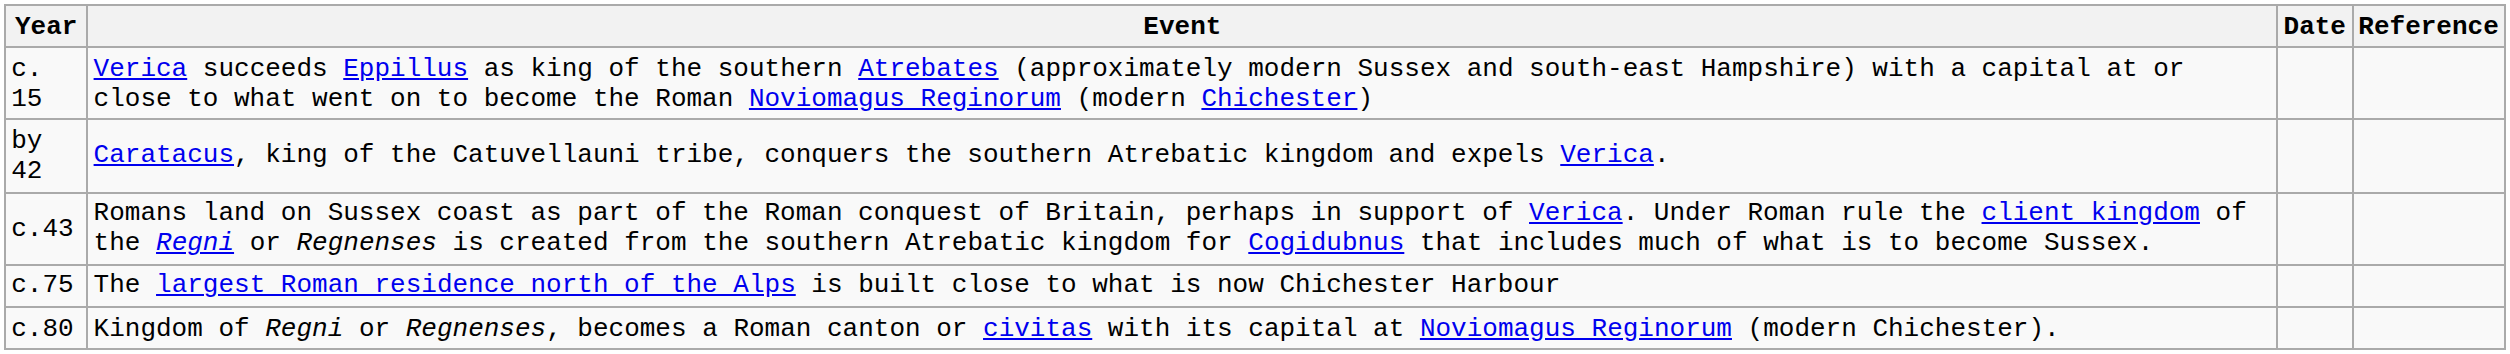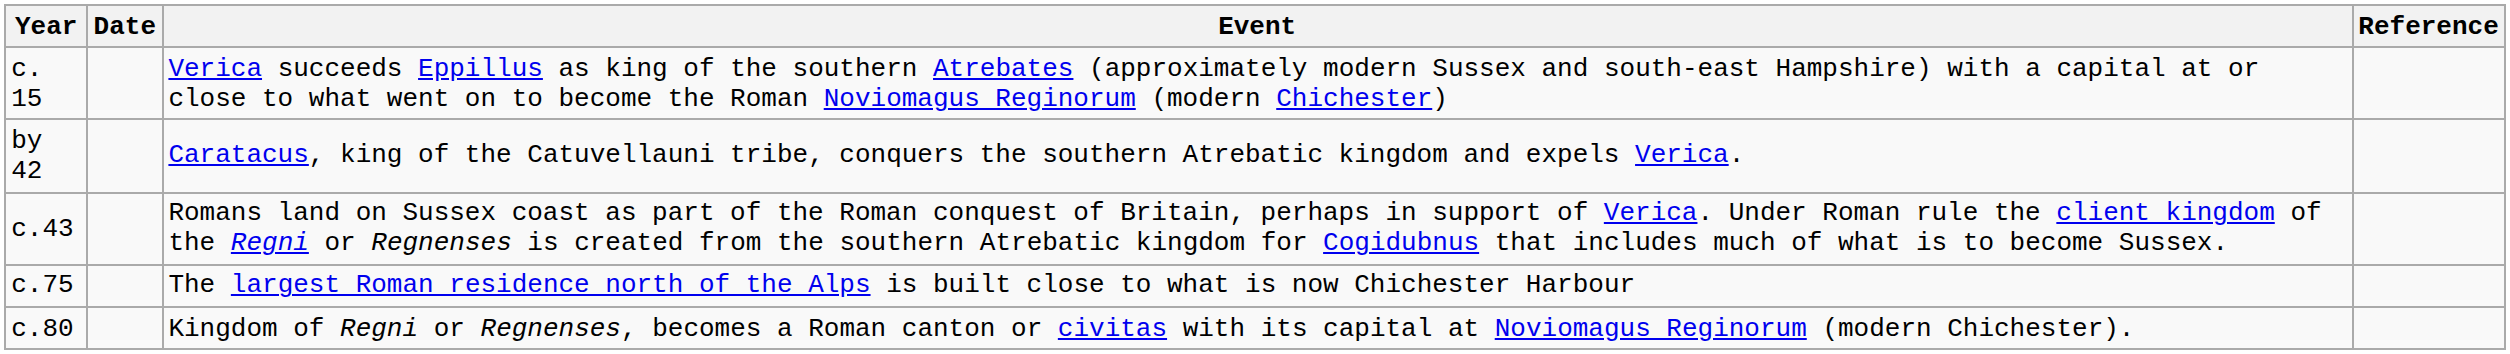columns swapped: (2315, 26) <-> (1182, 26)
